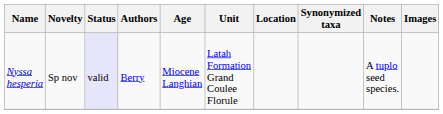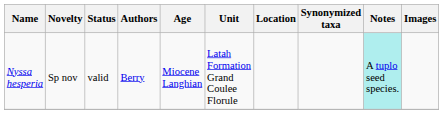(98, 77) lavender background -> (98, 77) no background
(383, 77) no background -> (383, 77) paleturquoise background
